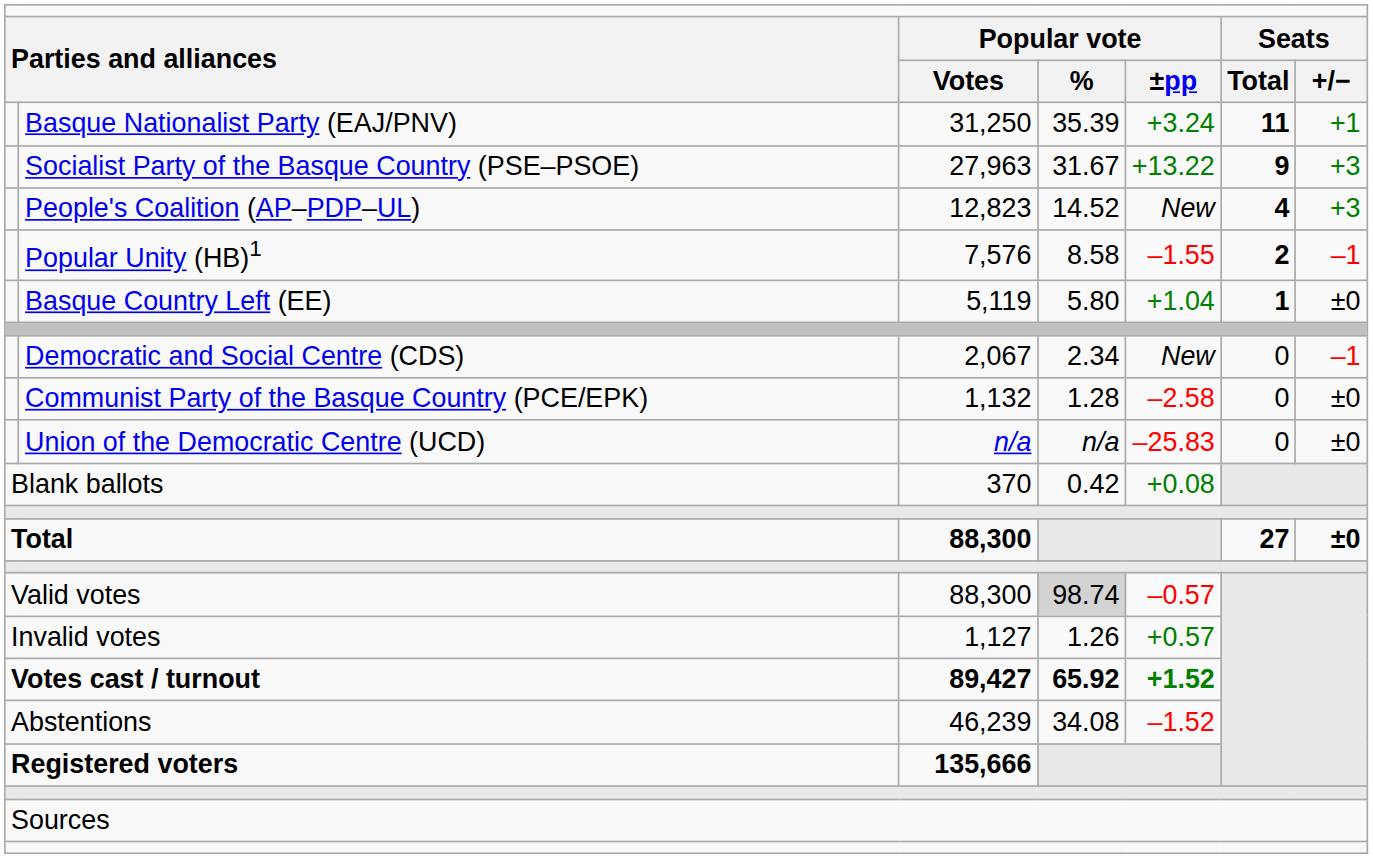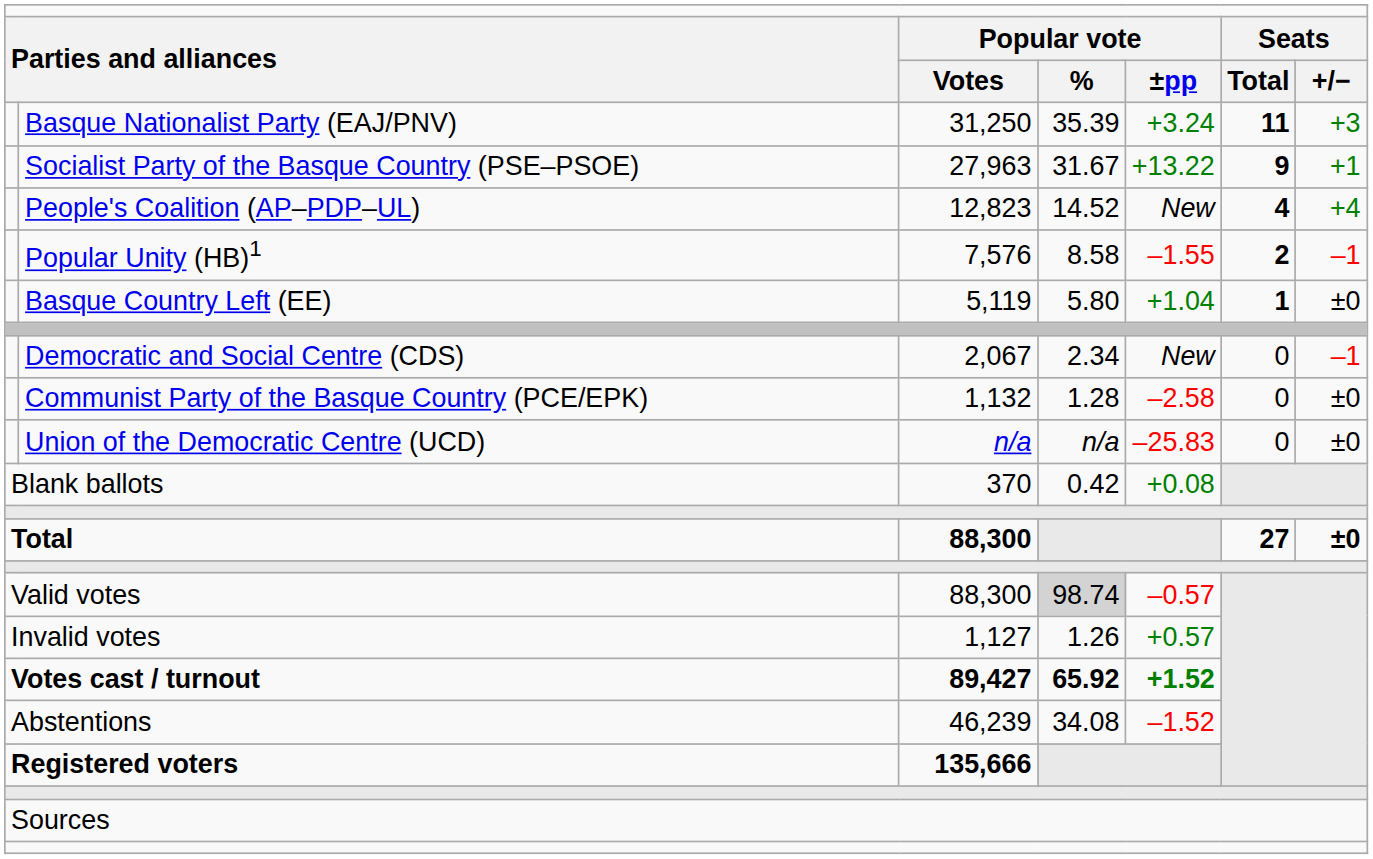(1345, 123) +1 -> (1345, 123) +3
(1345, 166) +3 -> (1345, 166) +1
(1345, 208) +3 -> (1345, 208) +4
